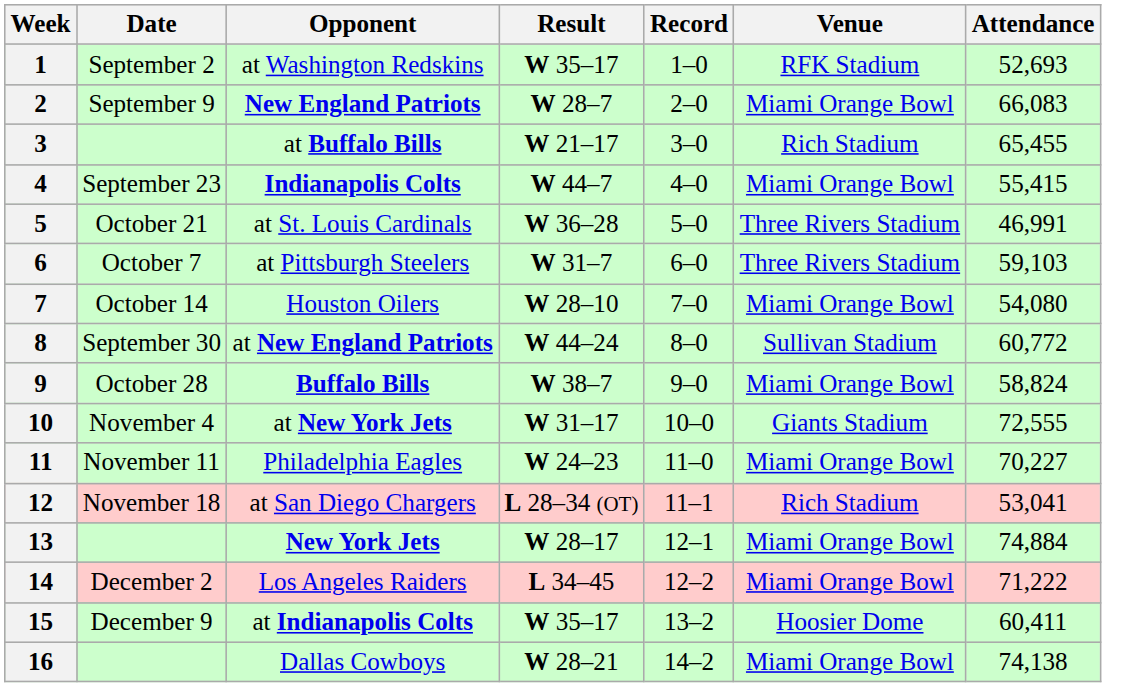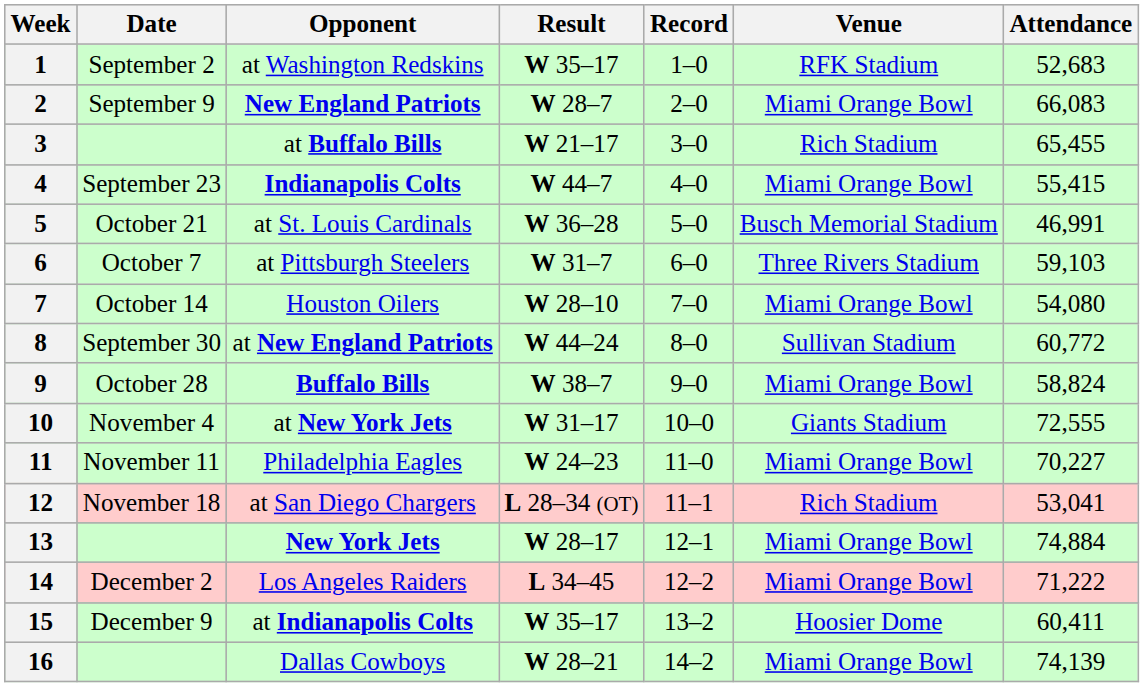(1033, 64) 52,693 -> (1071, 64) 52,683
(850, 223) Three Rivers Stadium -> (869, 223) Busch Memorial Stadium
(1033, 661) 74,138 -> (1071, 661) 74,139
